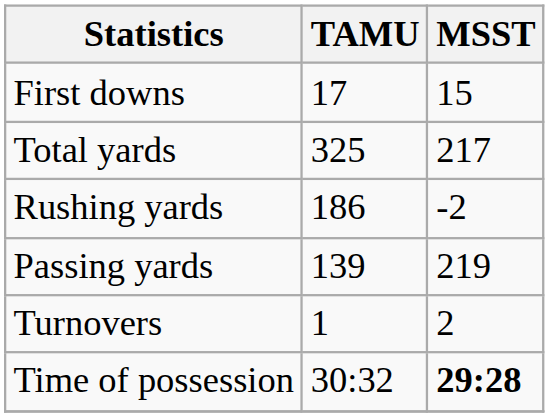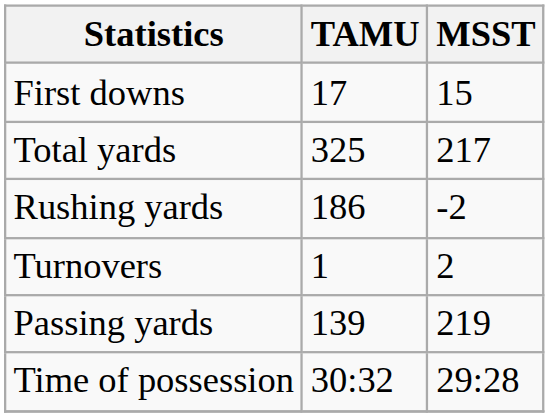rows swapped: (113, 265) <-> (88, 323)
(479, 381) bold -> (478, 381) normal
